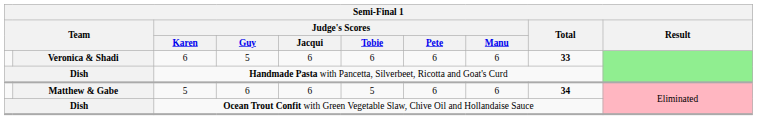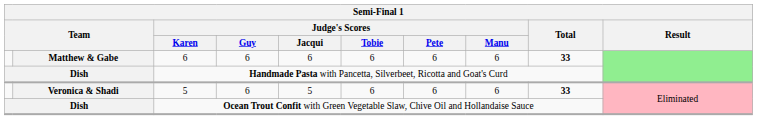(83, 58) Veronica & Shadi -> (83, 58) Matthew & Gabe
(247, 58) 5 -> (247, 58) 6
(83, 91) Matthew & Gabe -> (83, 91) Veronica & Shadi
(310, 91) 6 -> (310, 91) 5
(372, 91) 5 -> (372, 91) 6
(565, 91) 34 -> (565, 91) 33
